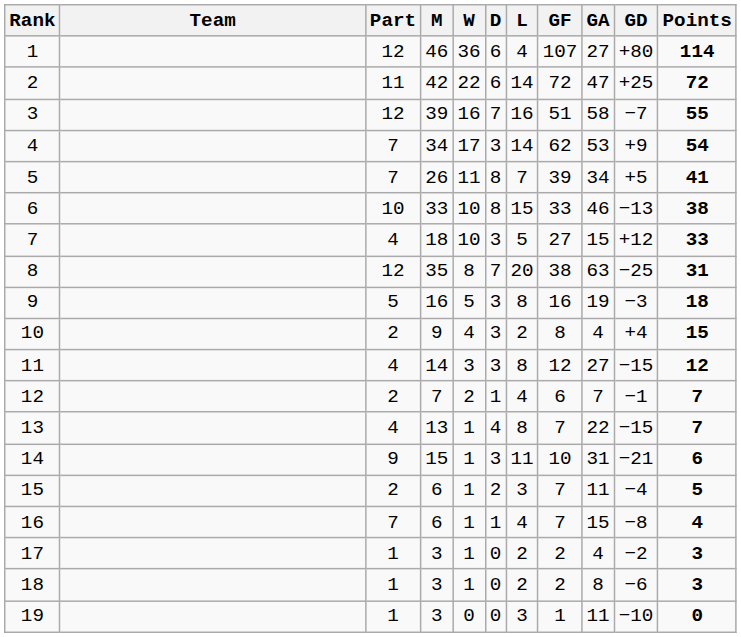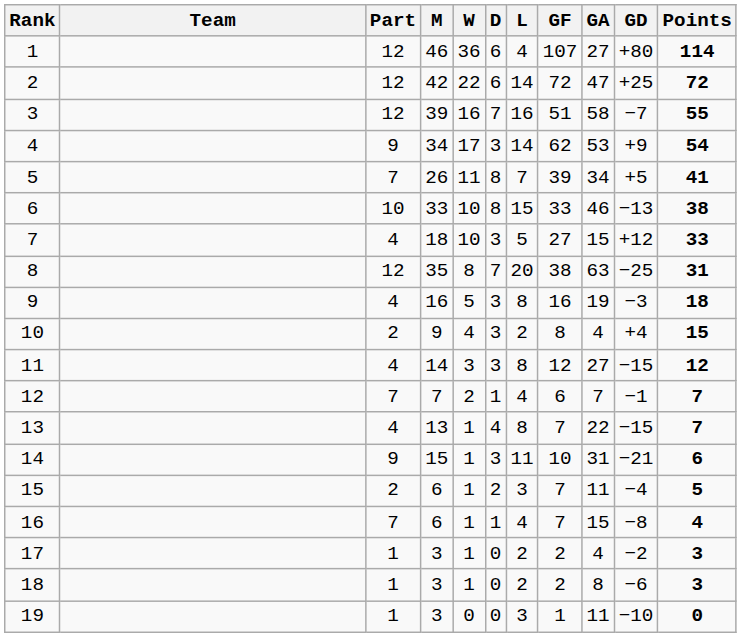(393, 83) 11 -> (393, 83) 12
(393, 146) 7 -> (393, 146) 9
(393, 303) 5 -> (393, 303) 4
(393, 397) 2 -> (393, 397) 7
